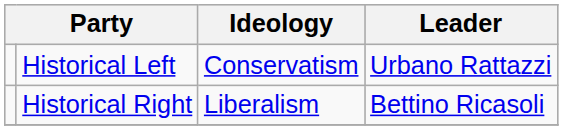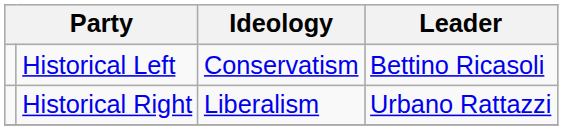(461, 64) Urbano Rattazzi -> (457, 64) Bettino Ricasoli
(457, 104) Bettino Ricasoli -> (461, 104) Urbano Rattazzi
